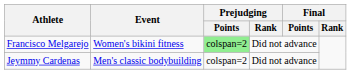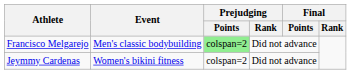(138, 44) Women's bikini fitness -> (147, 44) Men's classic bodybuilding
(147, 61) Men's classic bodybuilding -> (138, 61) Women's bikini fitness
